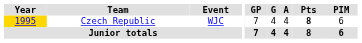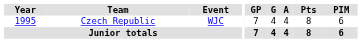(25, 21) gold background -> (25, 21) no background
(309, 21) bold -> (309, 21) normal
